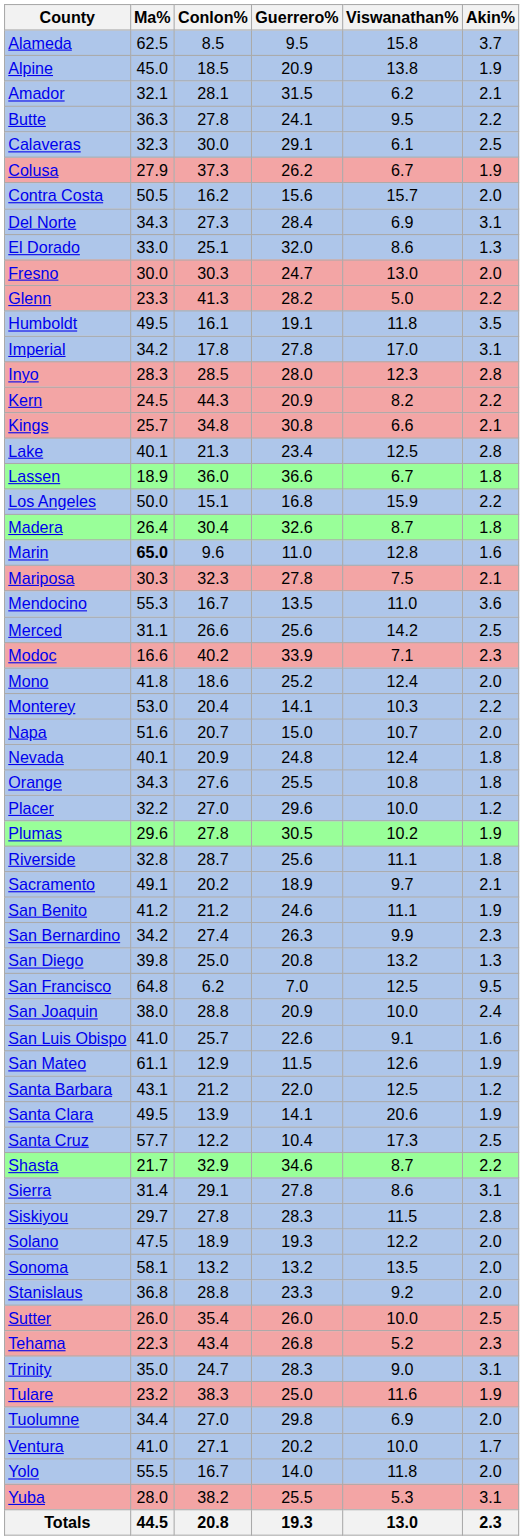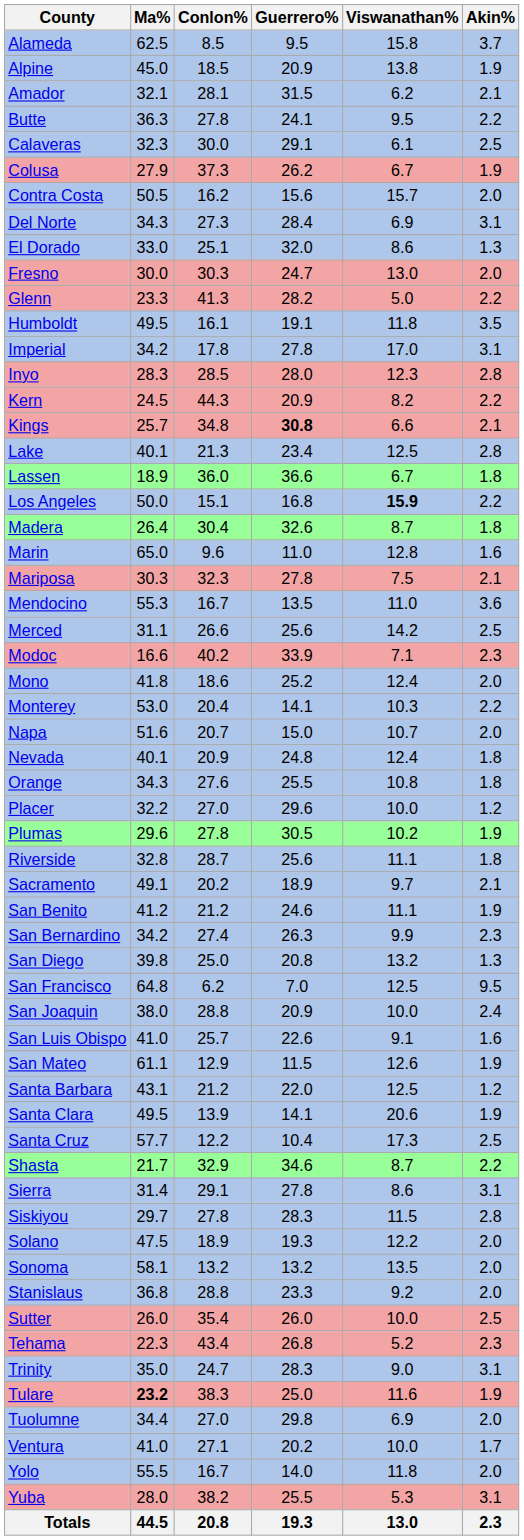(297, 426) normal -> (297, 426) bold
(402, 502) normal -> (402, 502) bold
(152, 553) bold -> (152, 553) normal
(152, 1395) normal -> (152, 1395) bold
